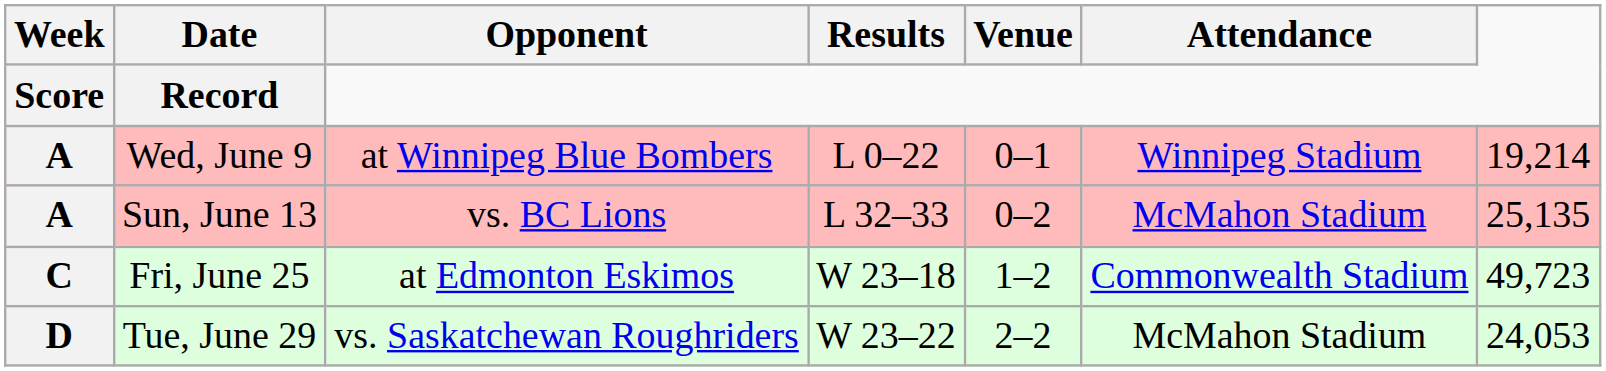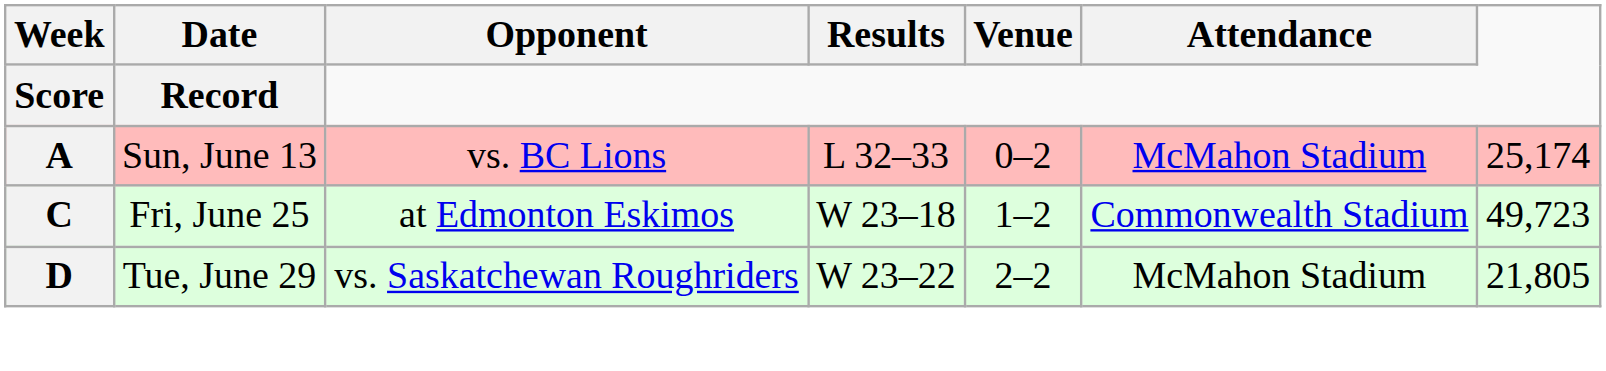- row: (219, 154)
(1538, 214) 25,135 -> (1538, 154) 25,174
(1538, 335) 24,053 -> (1538, 275) 21,805
